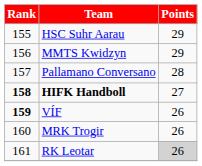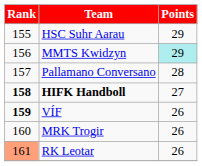(178, 53) no background -> (178, 53) paleturquoise background
(22, 151) no background -> (22, 151) lightsalmon background
(178, 151) lightgrey background -> (178, 151) no background
